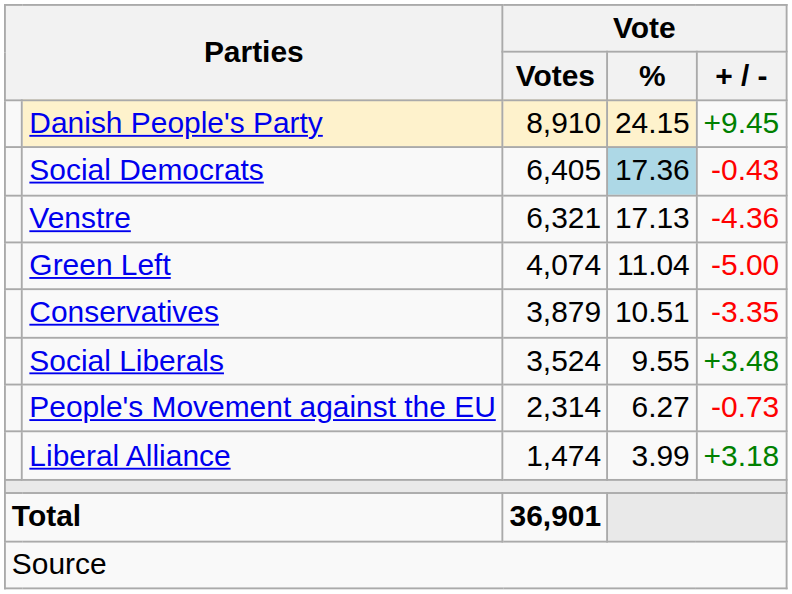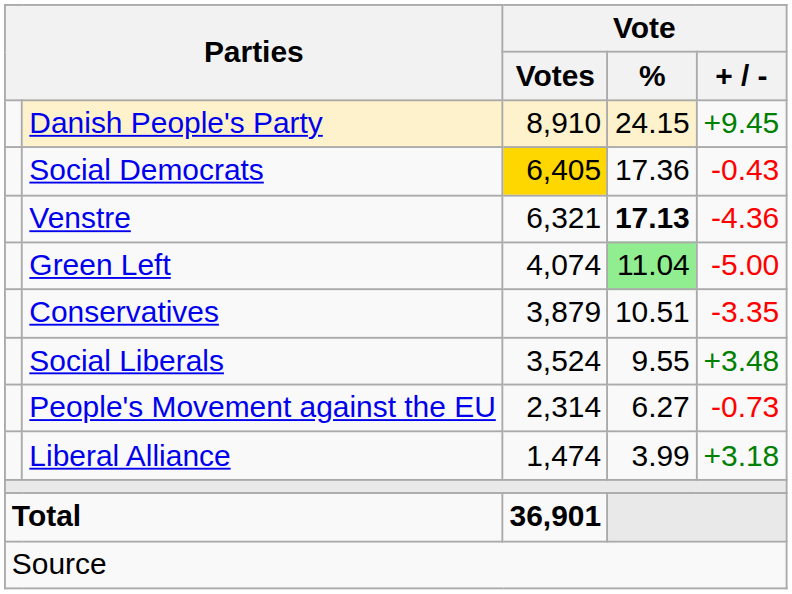(564, 170) no background -> (564, 170) gold background
(652, 170) lightblue background -> (652, 170) no background
(652, 218) normal -> (652, 218) bold
(653, 265) no background -> (653, 265) lightgreen background
